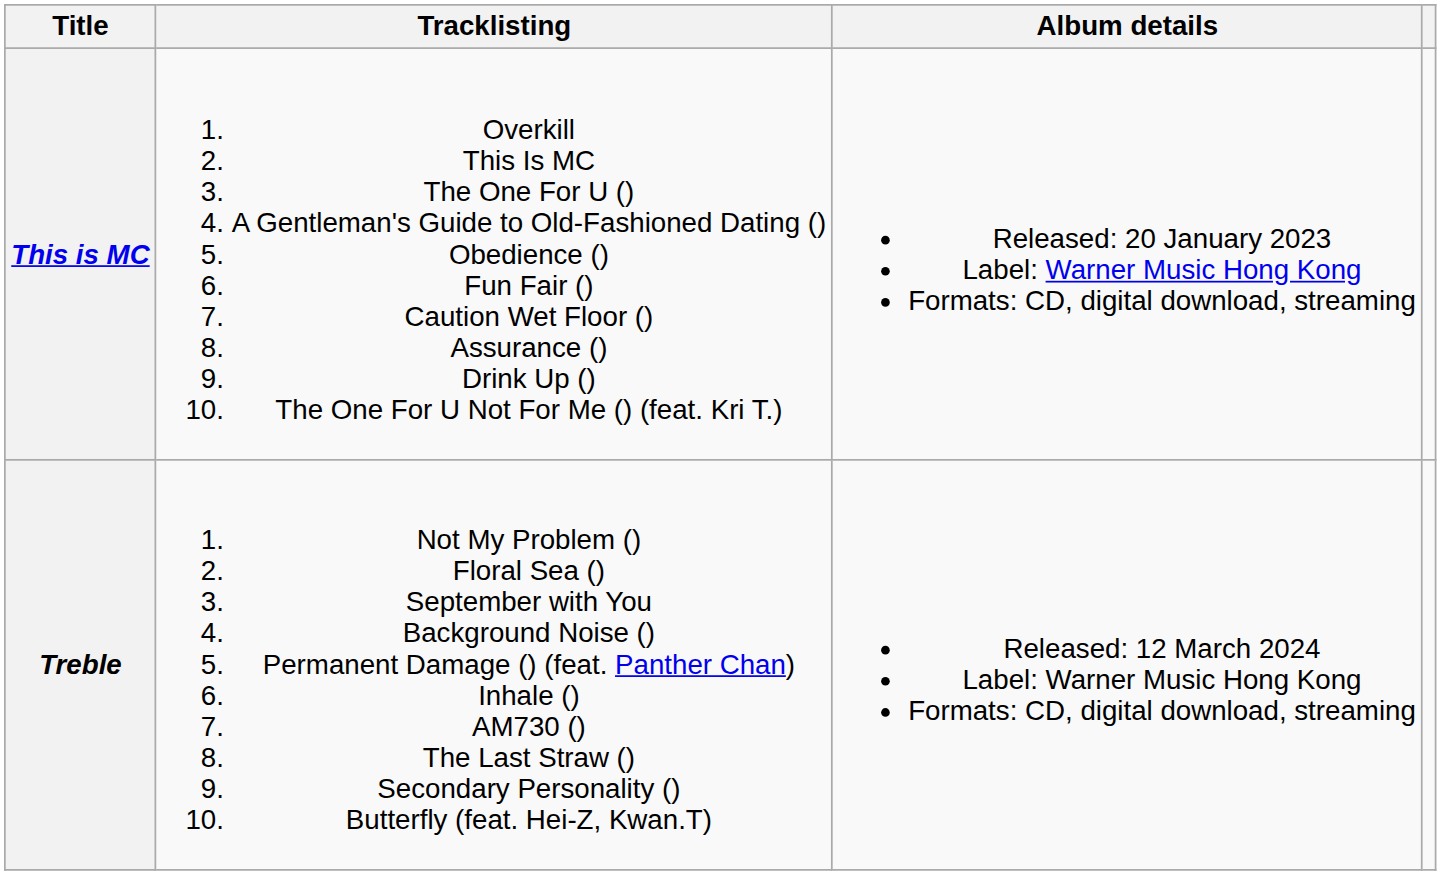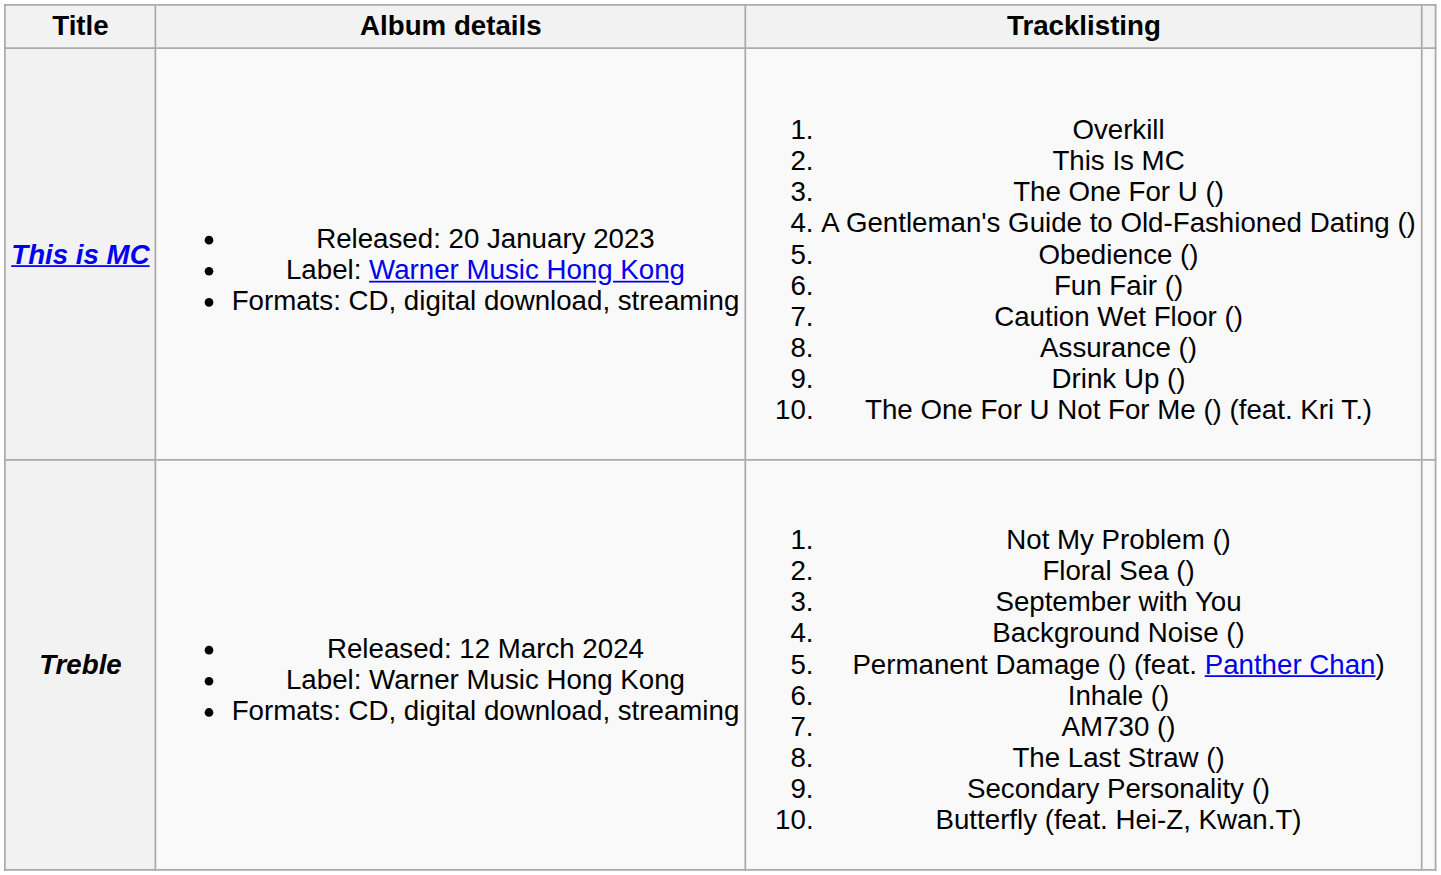columns swapped: (1127, 26) <-> (494, 26)
